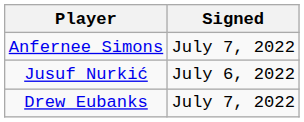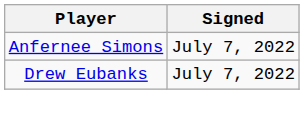- row: (86, 75)
